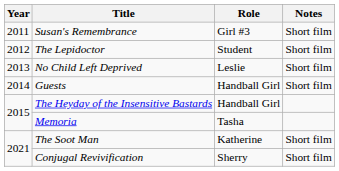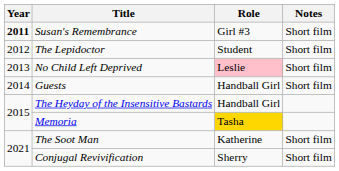(18, 31) normal -> (18, 31) bold
(231, 67) no background -> (231, 67) pink background
(231, 121) no background -> (231, 121) gold background
